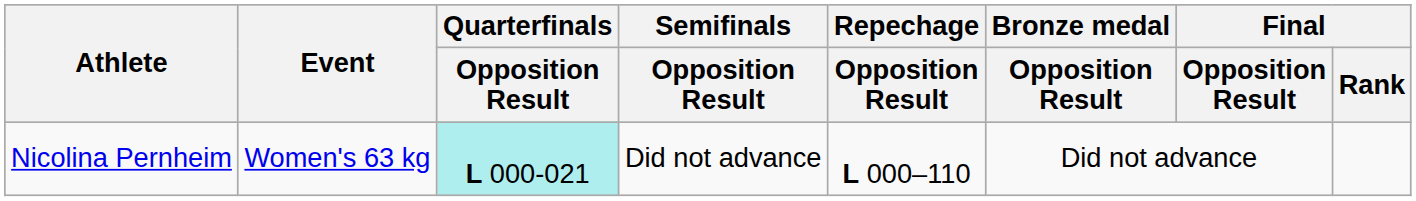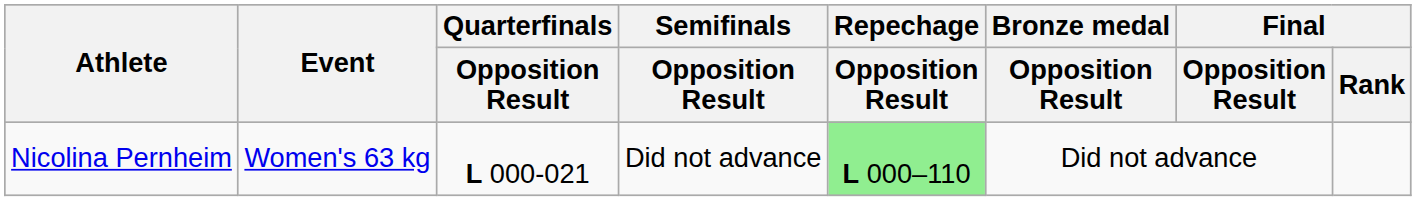(528, 173) paleturquoise background -> (528, 173) no background
(907, 173) no background -> (907, 173) lightgreen background
